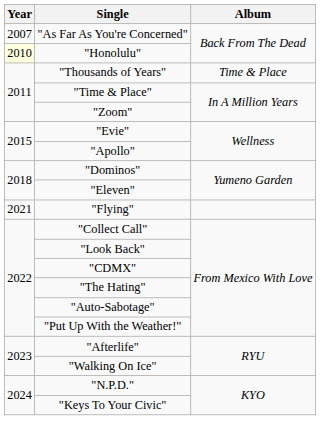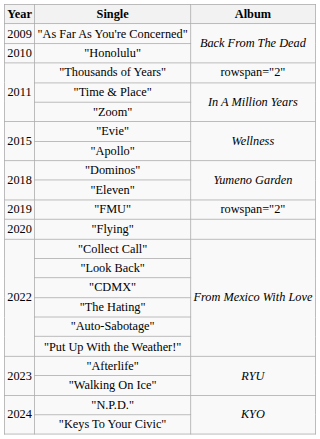(20, 33) 2007 -> (20, 33) 2009
(20, 53) lightyellow background -> (20, 53) no background
(253, 72) Time & Place -> (253, 72) rowspan="2"
+ row: (113, 209)
(20, 209) 2021 -> (20, 229) 2020
